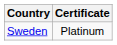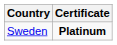(82, 31) normal -> (82, 31) bold
